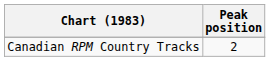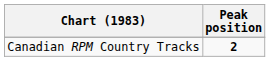(234, 47) normal -> (234, 47) bold
